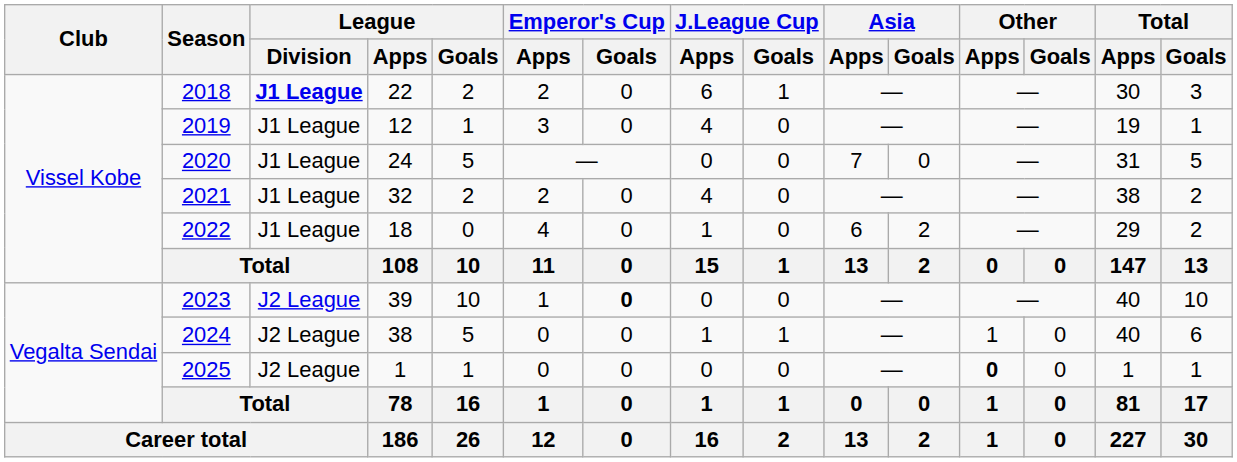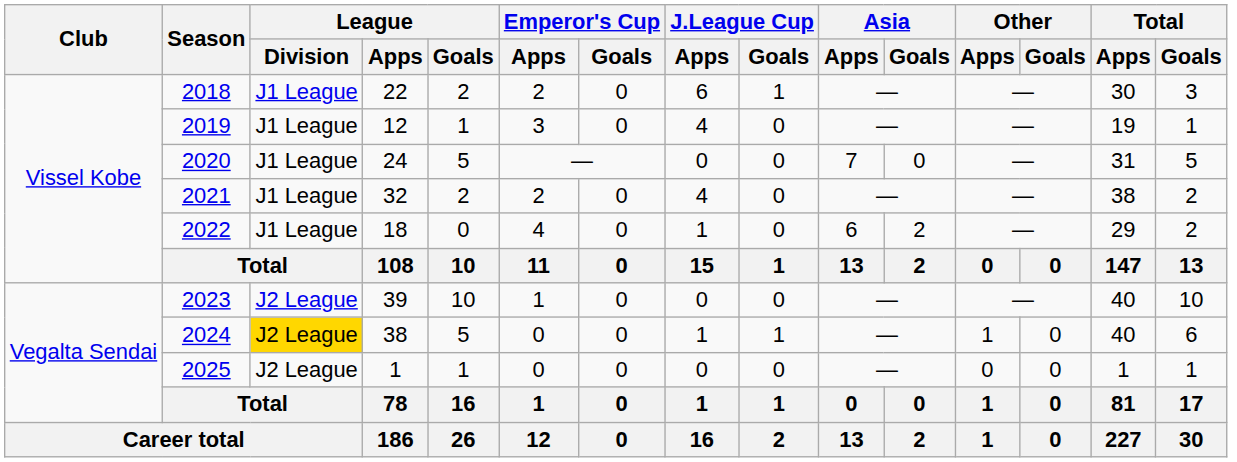(309, 91) bold -> (307, 91) normal
(626, 299) bold -> (622, 299) normal
(309, 334) no background -> (307, 334) gold background
(992, 369) bold -> (987, 369) normal
